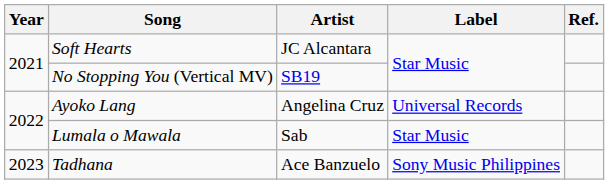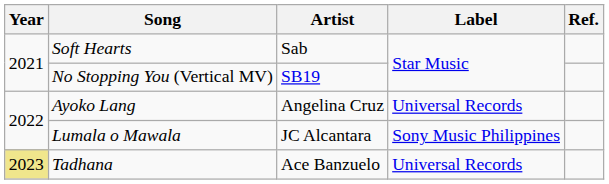(326, 48) JC Alcantara -> (294, 48) Sab
(294, 135) Sab -> (326, 135) JC Alcantara
(430, 135) Star Music -> (476, 135) Sony Music Philippines
(26, 164) no background -> (26, 164) khaki background
(476, 164) Sony Music Philippines -> (457, 164) Universal Records
